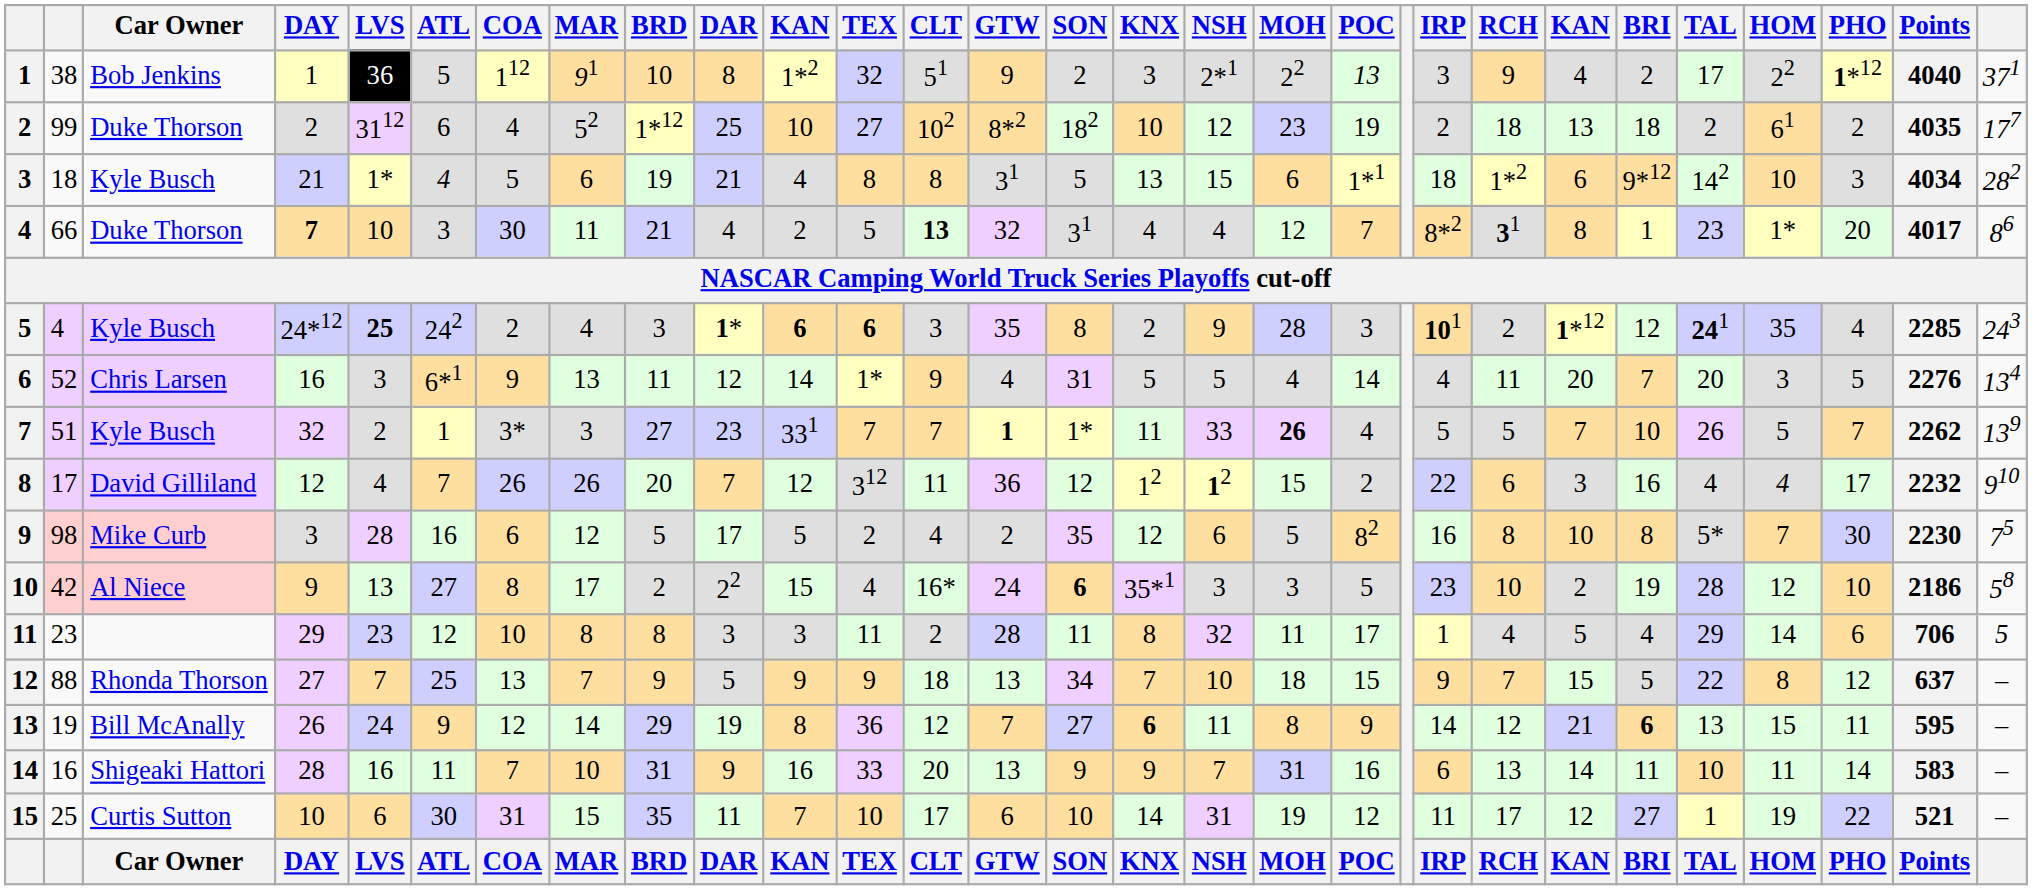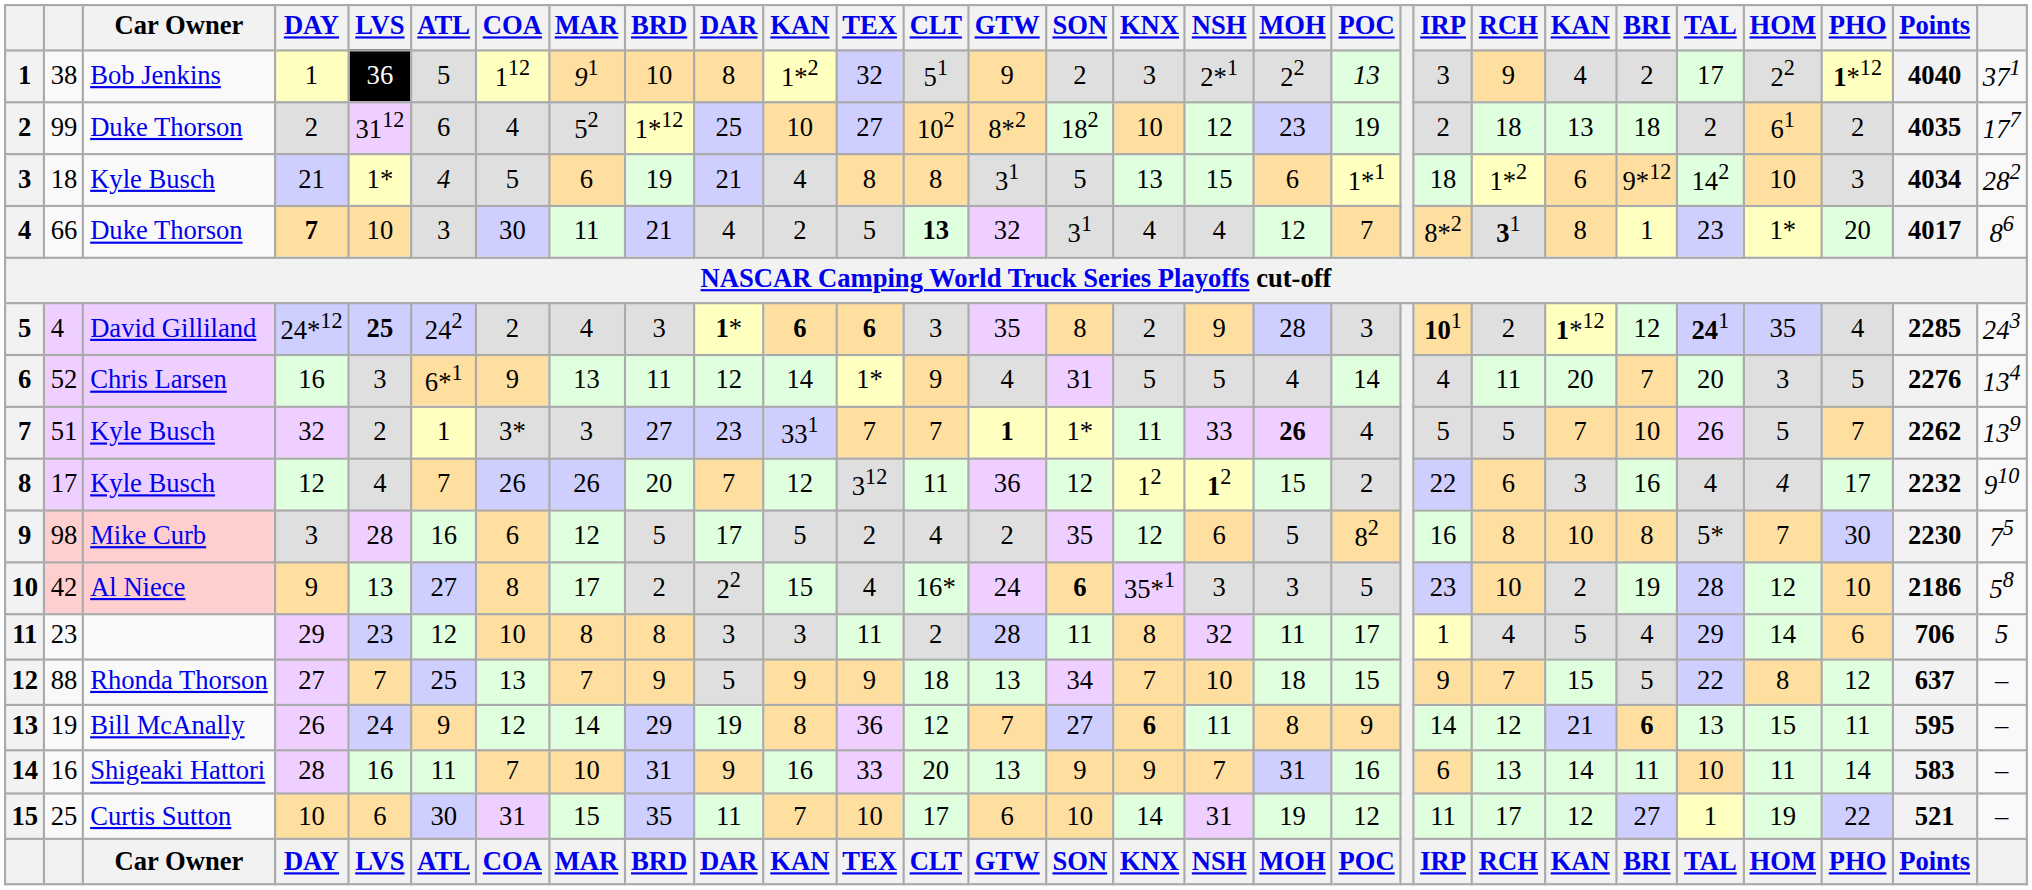(153, 328) Kyle Busch -> (173, 328) David Gilliland
(173, 483) David Gilliland -> (153, 483) Kyle Busch
